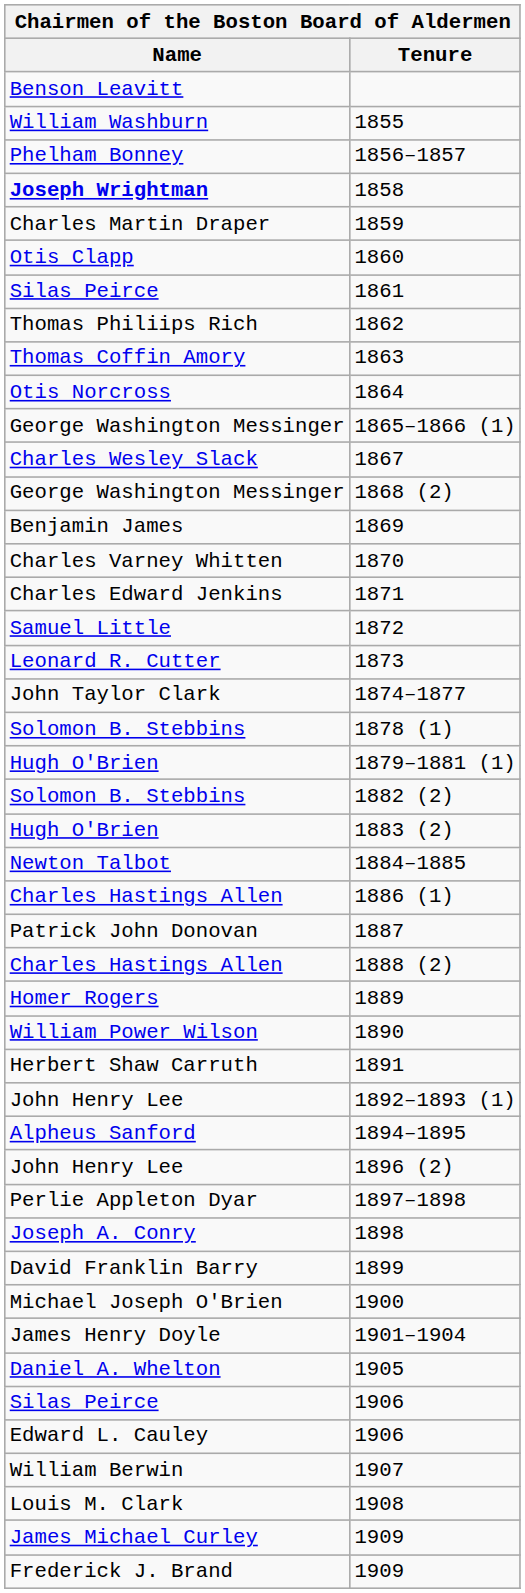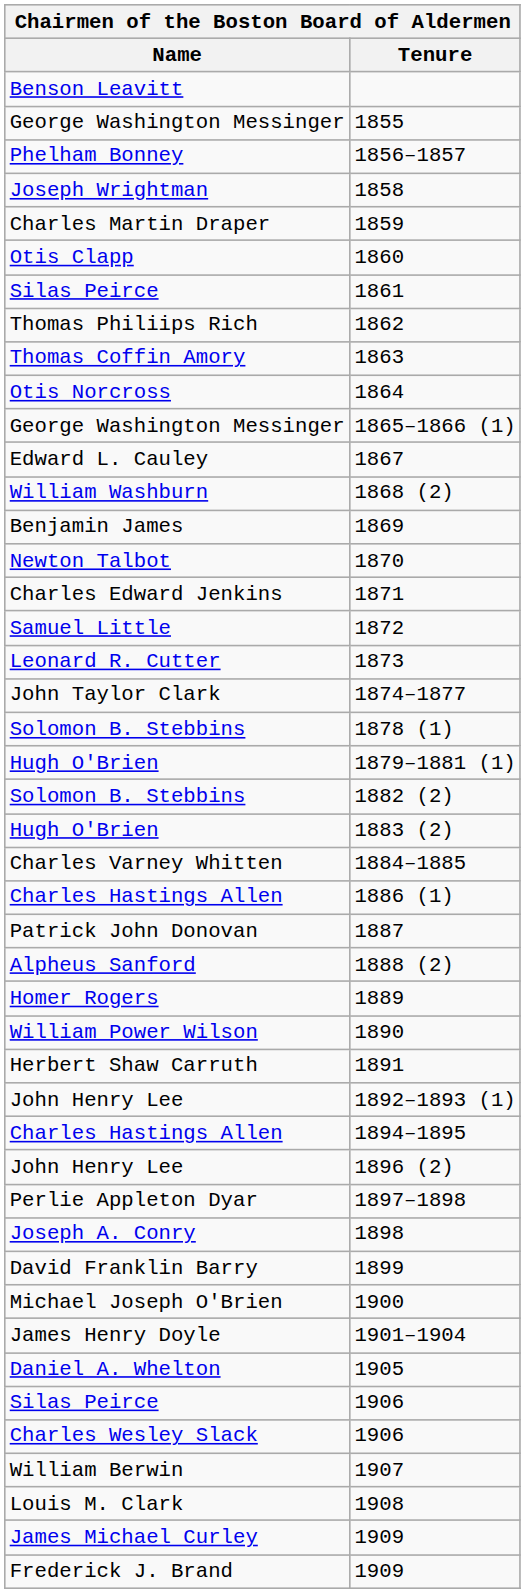(109, 123) William Washburn -> (177, 123) George Washington Messinger
(109, 190) bold -> (109, 190) normal
(134, 460) Charles Wesley Slack -> (109, 460) Edward L. Cauley
(177, 493) George Washington Messinger -> (109, 493) William Washburn
(146, 561) Charles Varney Whitten -> (90, 561) Newton Talbot
(90, 864) Newton Talbot -> (146, 864) Charles Varney Whitten
(146, 965) Charles Hastings Allen -> (103, 965) Alpheus Sanford
(103, 1133) Alpheus Sanford -> (146, 1133) Charles Hastings Allen
(109, 1437) Edward L. Cauley -> (134, 1437) Charles Wesley Slack
